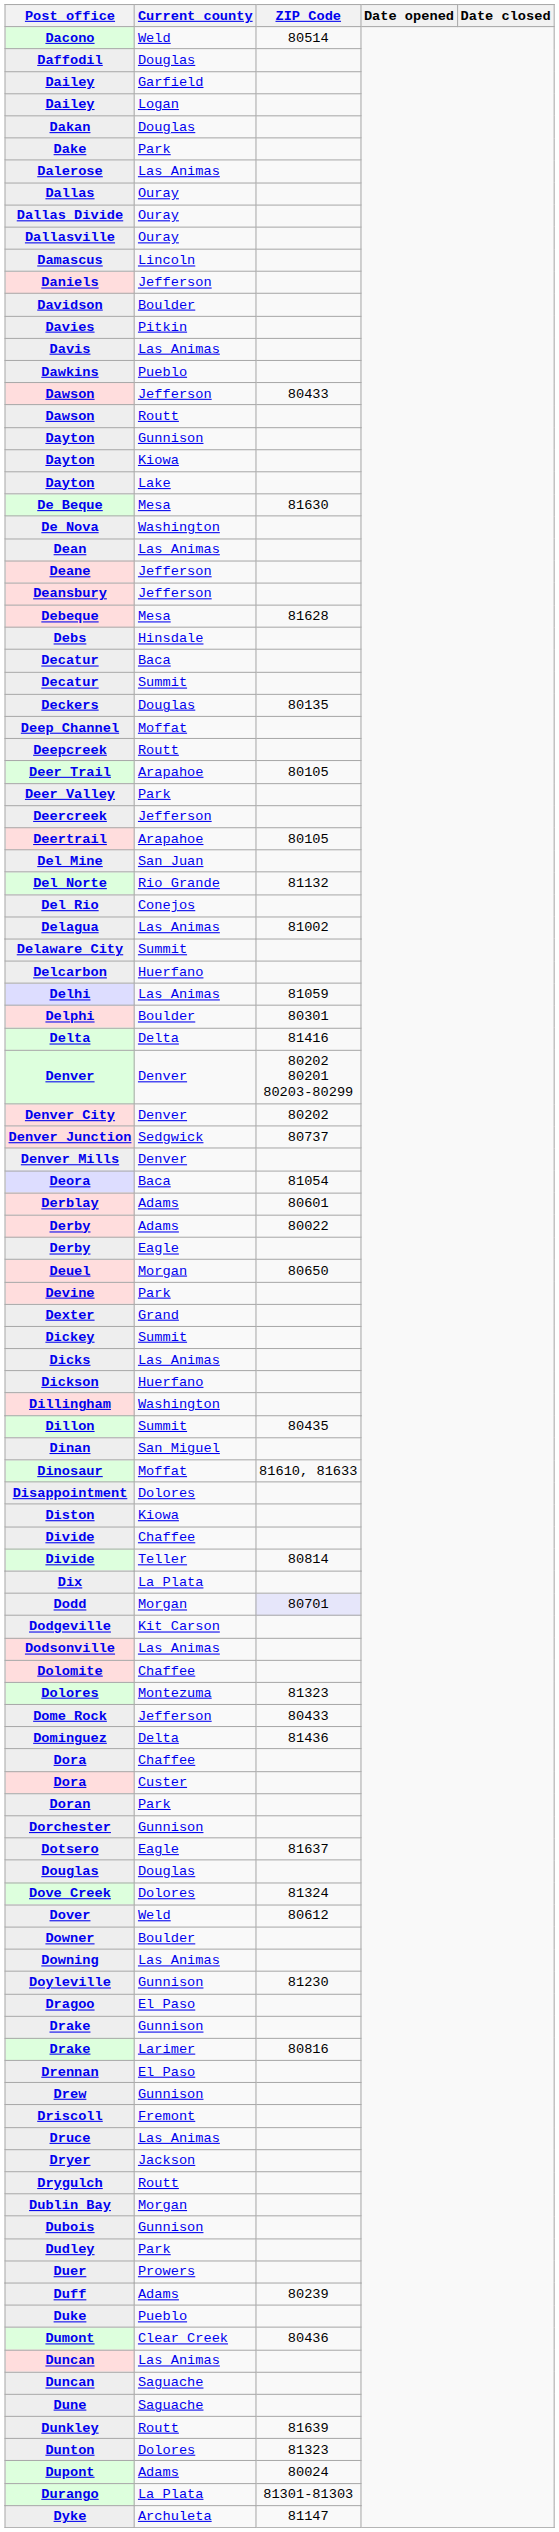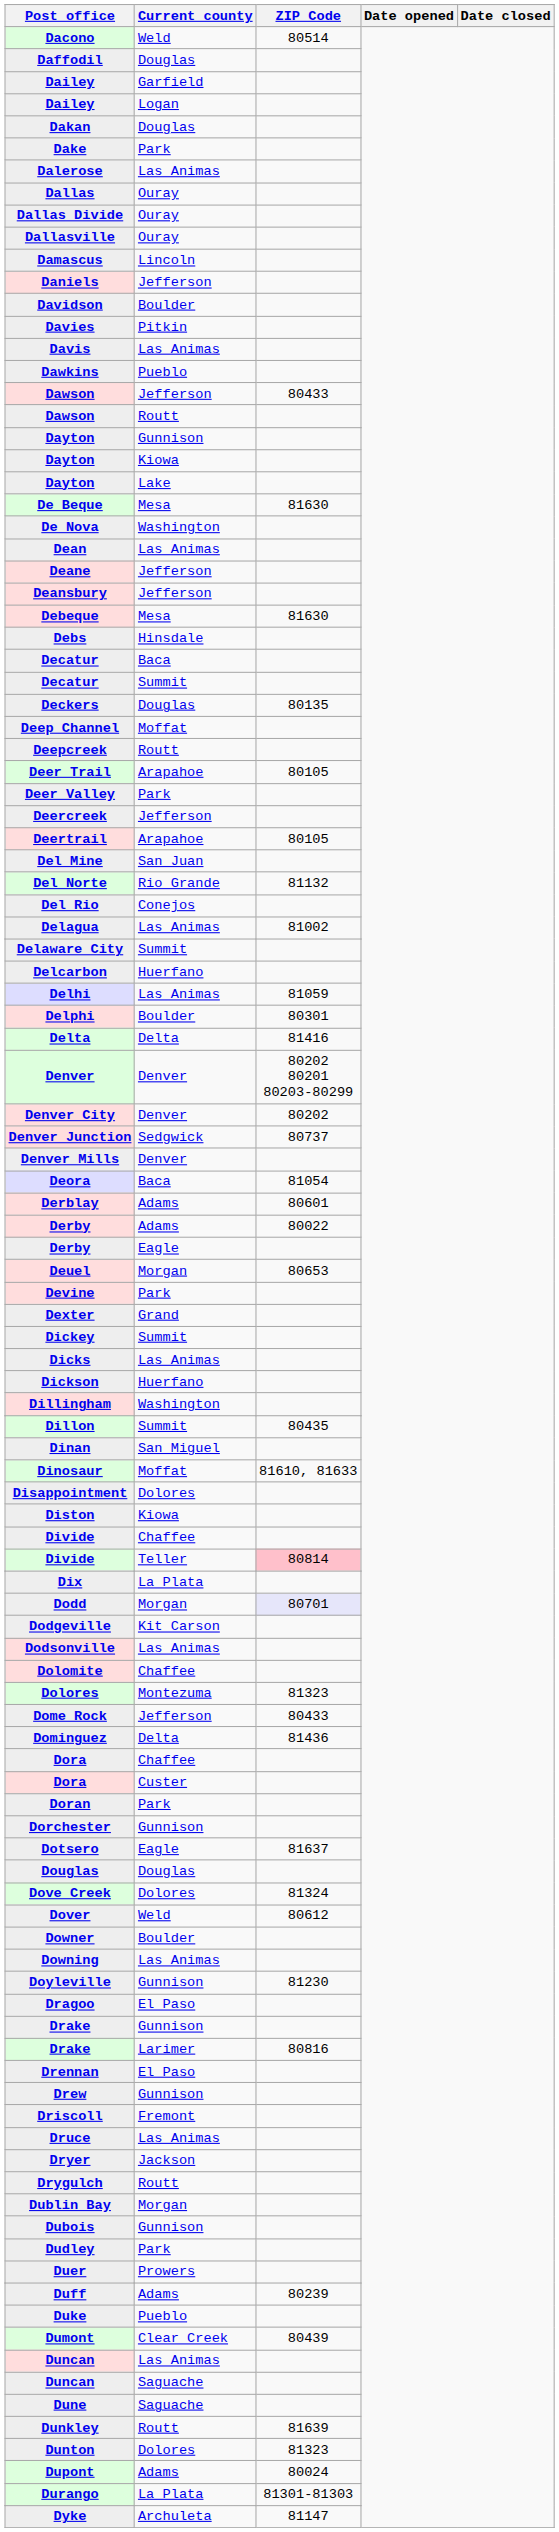(308, 616) 81628 -> (308, 616) 81630
(308, 1271) 80650 -> (308, 1271) 80653
(308, 1560) no background -> (308, 1560) pink background
(308, 2339) 80436 -> (308, 2339) 80439
